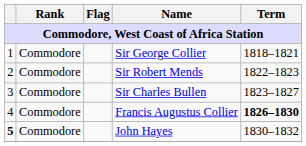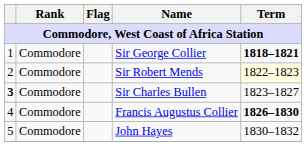(271, 53) normal -> (271, 53) bold
(271, 72) no background -> (271, 72) lightyellow background
(10, 92) normal -> (10, 92) bold
(10, 131) bold -> (10, 131) normal
